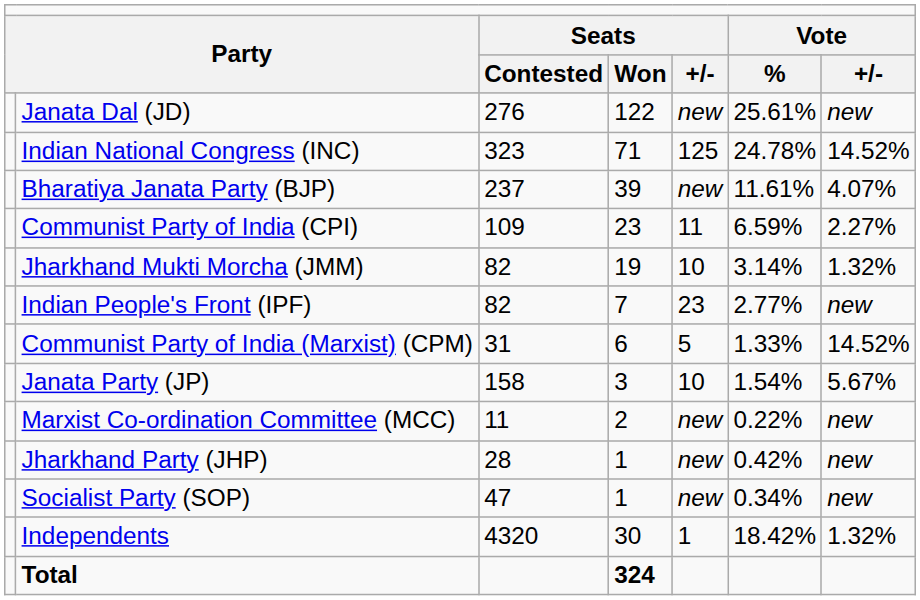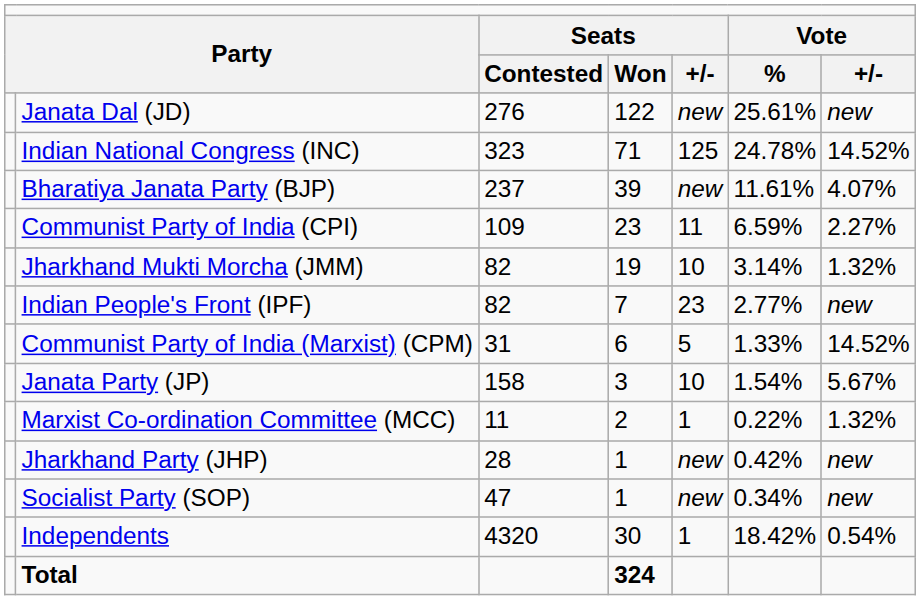(700, 420) new -> (684, 420) 1
(850, 420) new -> (862, 420) 1.32%
(862, 536) 1.32% -> (862, 536) 0.54%
